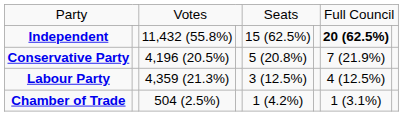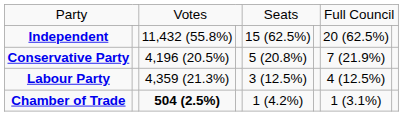(356, 36) bold -> (356, 36) normal
(187, 100) normal -> (187, 100) bold
